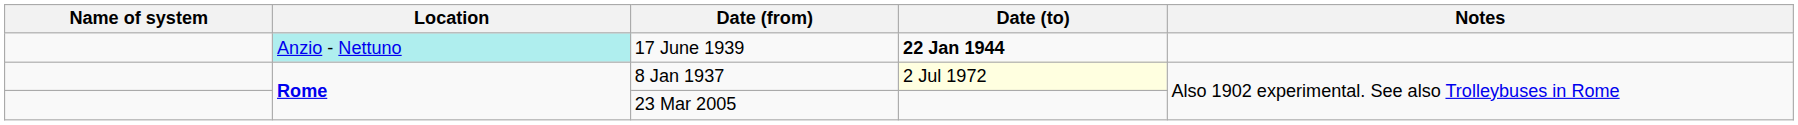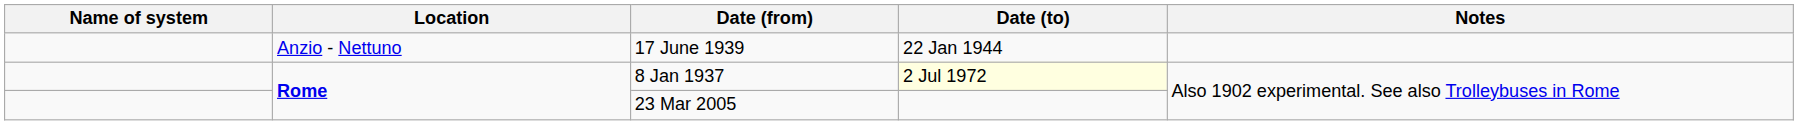(339, 47) paleturquoise background -> (339, 47) no background
(954, 47) bold -> (953, 47) normal
